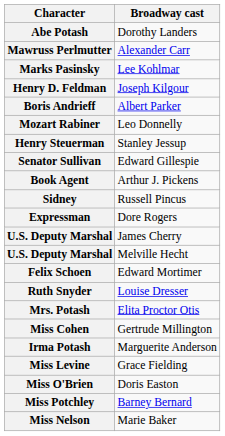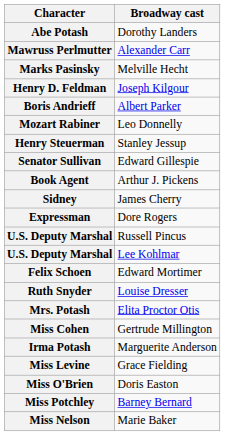(149, 69) Lee Kohlmar -> (153, 69) Melville Hecht
(152, 198) Russell Pincus -> (150, 198) James Cherry
(150, 236) James Cherry -> (152, 236) Russell Pincus
(153, 254) Melville Hecht -> (149, 254) Lee Kohlmar
